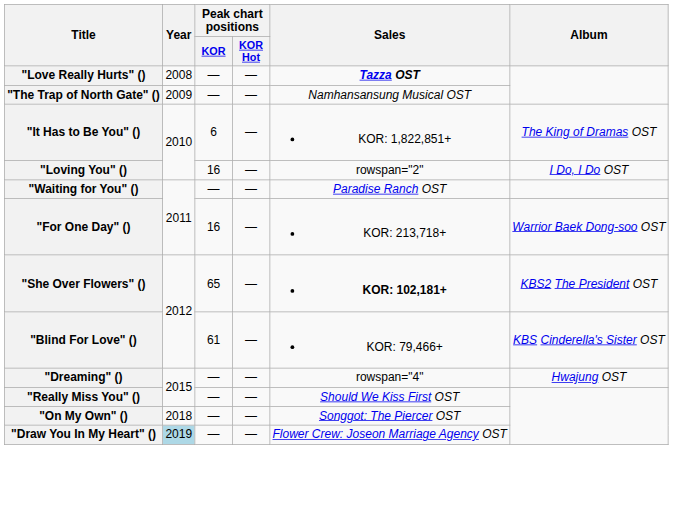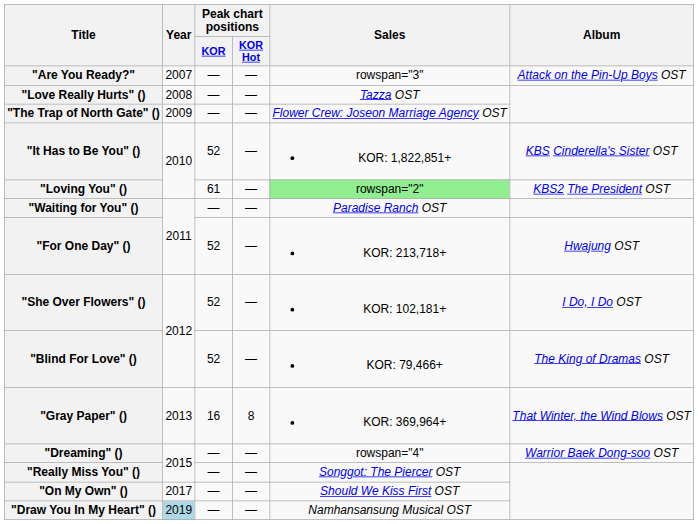+ row: (84, 75)
(390, 75) bold -> (390, 94) normal
(390, 94) Namhansansung Musical OST -> (390, 113) Flower Crew: Joseon Marriage Agency OST
(214, 132) 6 -> (214, 151) 52
(589, 132) The King of Dramas OST -> (602, 151) KBS Cinderella's Sister OST
(214, 170) 16 -> (214, 189) 61
(390, 170) no background -> (390, 189) lightgreen background
(589, 170) I Do, I Do OST -> (602, 189) KBS2 The President OST
(214, 227) 16 -> (214, 246) 52
(589, 227) Warrior Baek Dong-soo OST -> (602, 246) Hwajung OST
(214, 283) 65 -> (214, 302) 52
(390, 290) bold -> (390, 309) normal
(589, 283) KBS2 The President OST -> (602, 302) I Do, I Do OST
(214, 340) 61 -> (214, 359) 52
(589, 340) KBS Cinderella's Sister OST -> (602, 359) The King of Dramas OST
+ row: (84, 415)
(589, 377) Hwajung OST -> (602, 453) Warrior Baek Dong-soo OST
(390, 396) Should We Kiss First OST -> (390, 472) Songgot: The Piercer OST
(179, 415) 2018 -> (179, 491) 2017
(390, 415) Songgot: The Piercer OST -> (390, 491) Should We Kiss First OST
(390, 434) Flower Crew: Joseon Marriage Agency OST -> (390, 510) Namhansansung Musical OST
